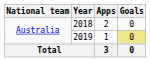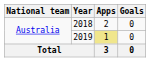(106, 37) no background -> (106, 37) khaki background
(132, 37) khaki background -> (132, 37) no background
